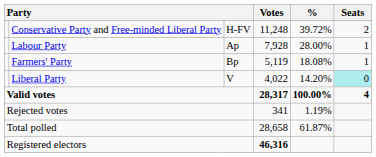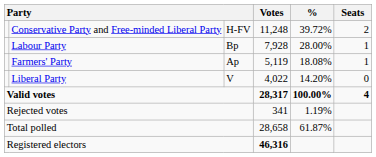(233, 45) Ap -> (232, 45) Bp
(232, 62) Bp -> (233, 62) Ap
(366, 78) paleturquoise background -> (366, 78) no background
